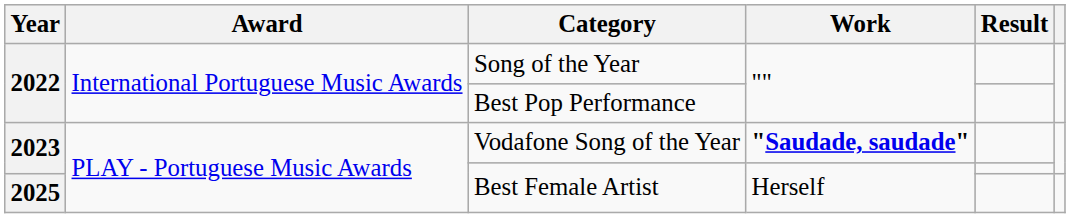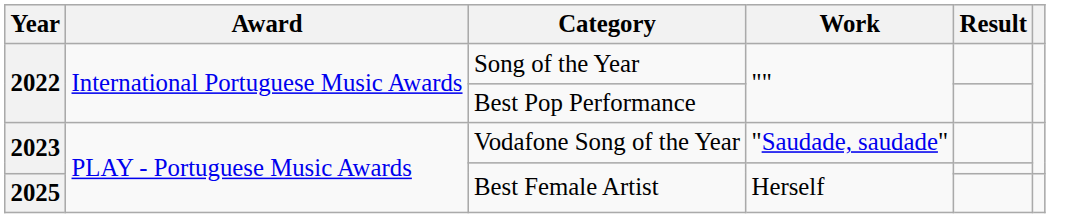(860, 142) bold -> (850, 142) normal
